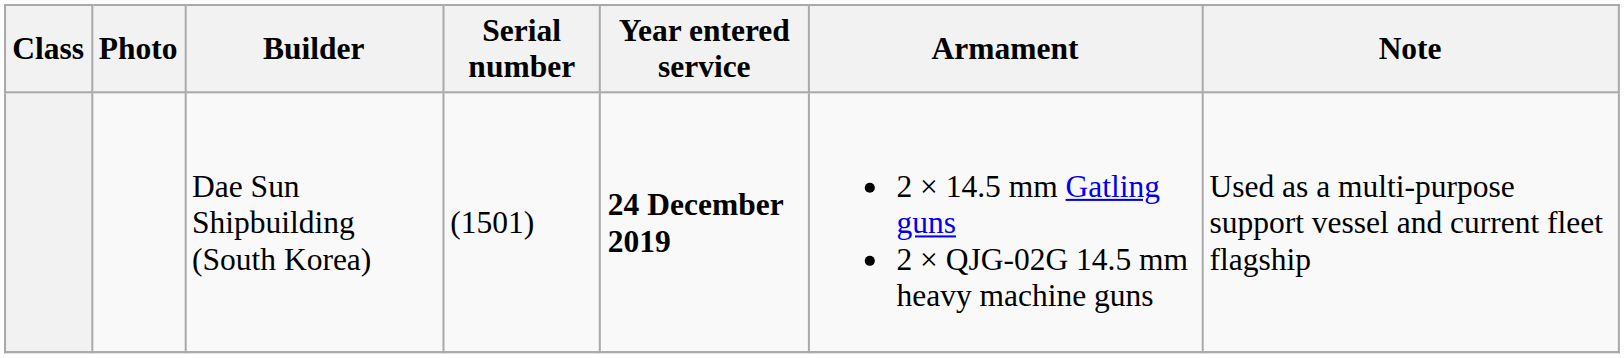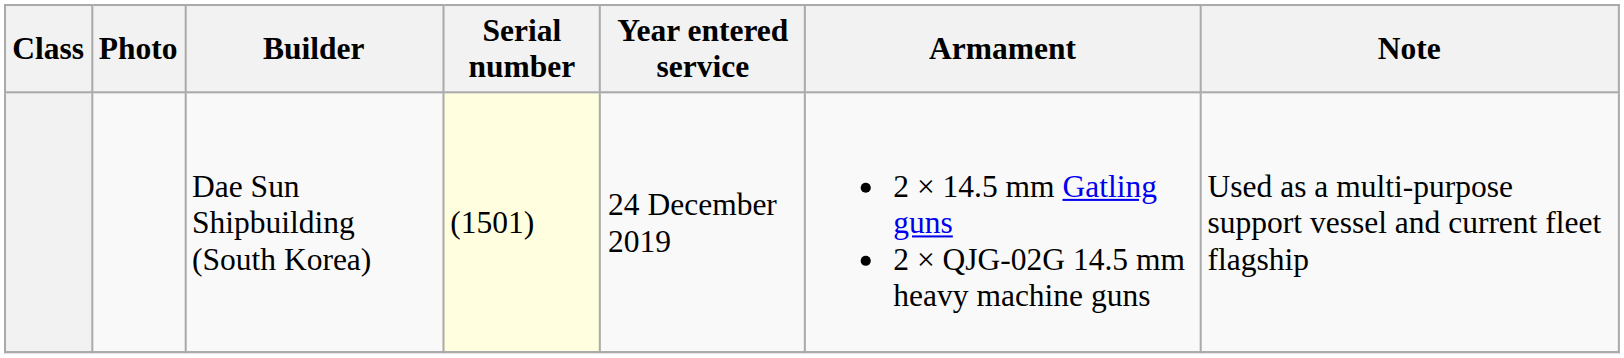(492, 221) no background -> (492, 221) lightyellow background
(695, 221) bold -> (692, 221) normal
